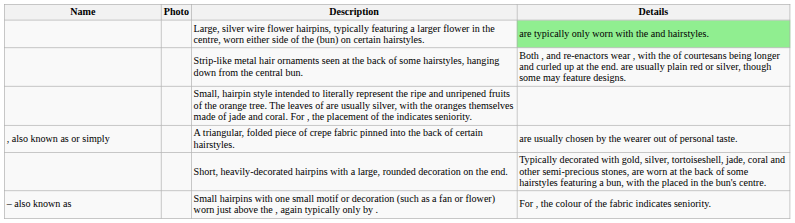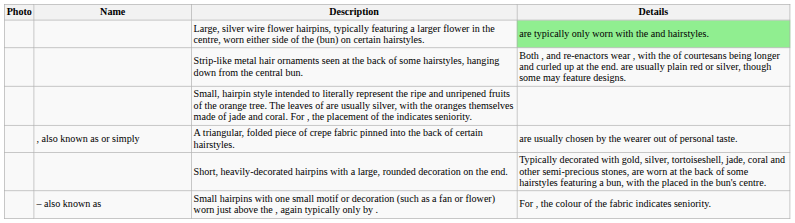columns swapped: (83, 12) <-> (176, 12)
